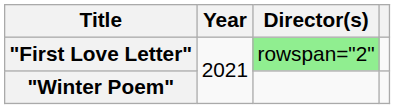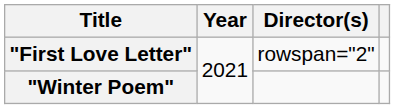(316, 53) lightgreen background -> (316, 53) no background
